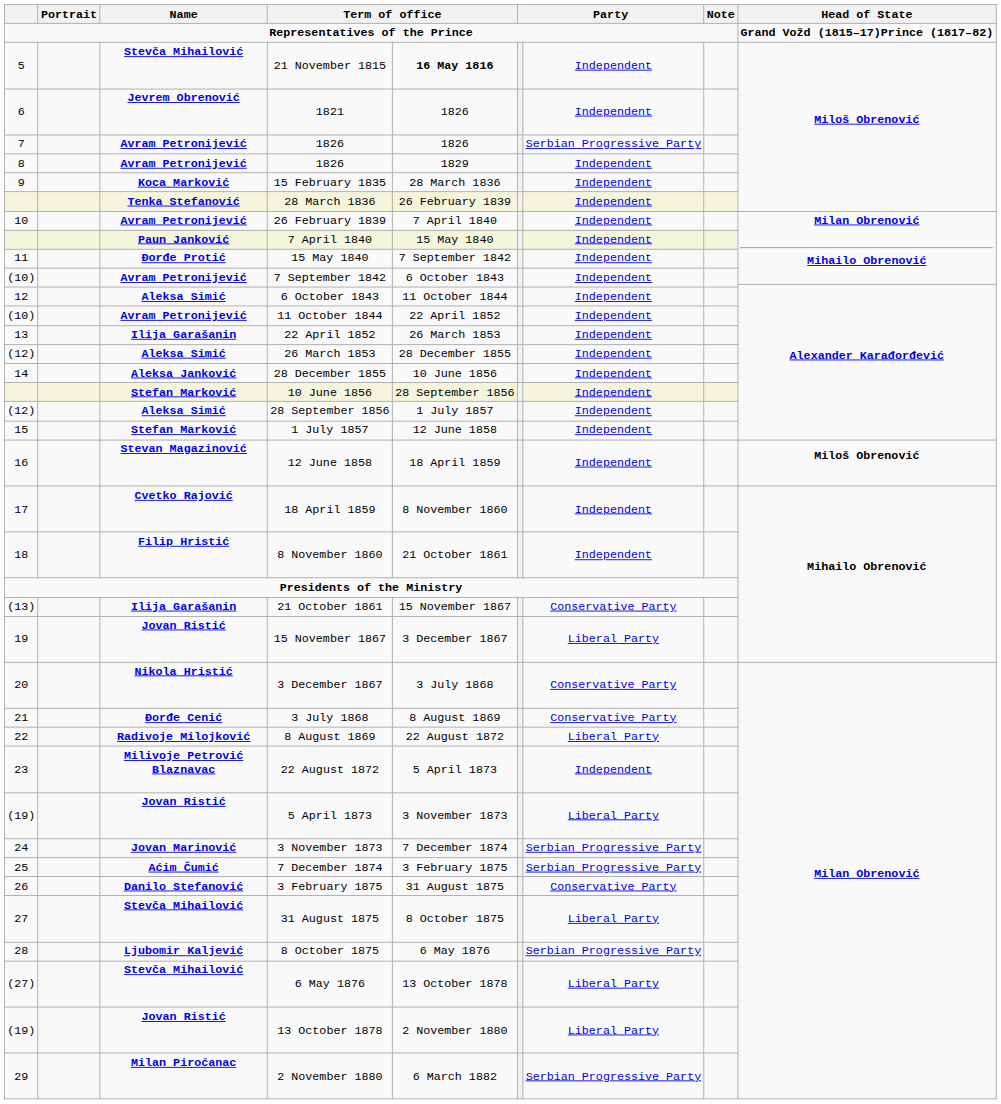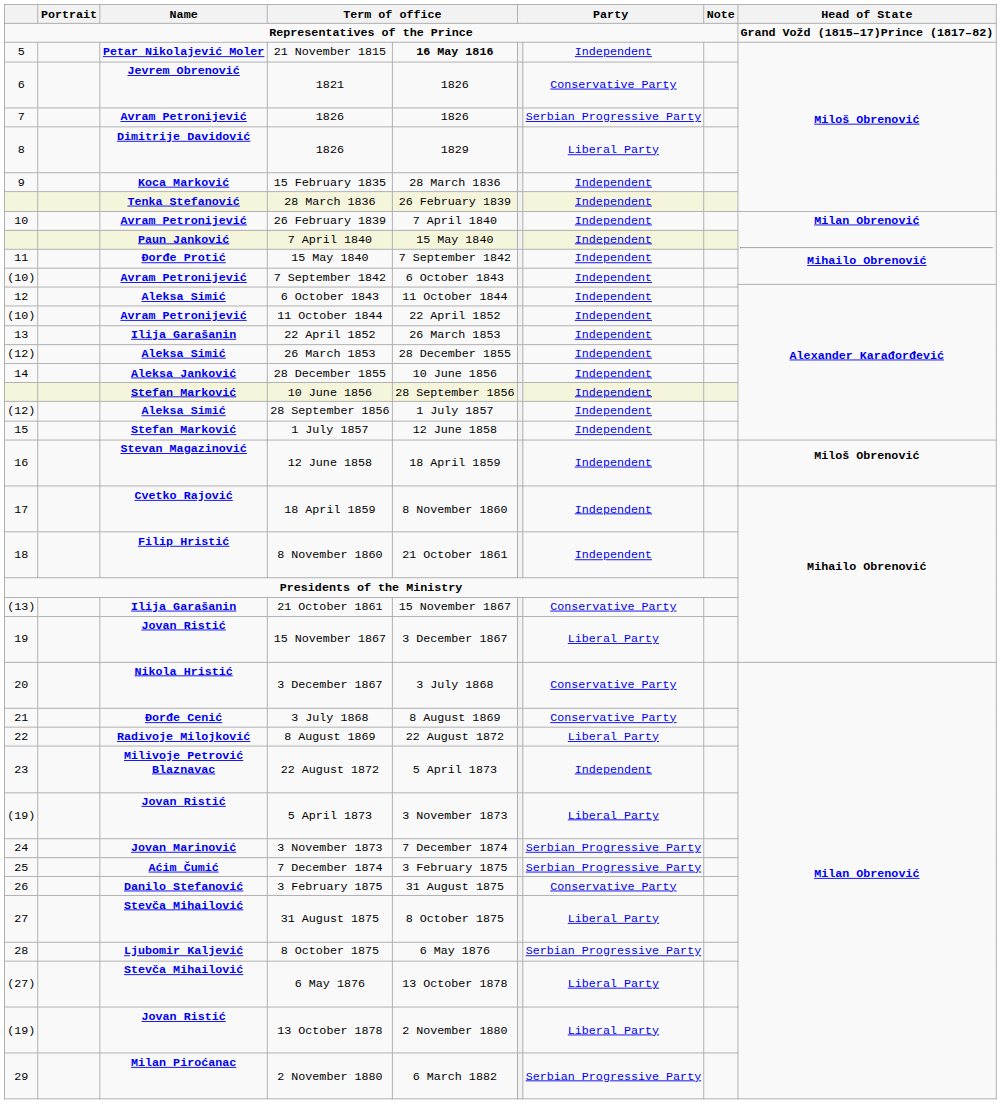(184, 52) Stevča Mihailović -> (184, 52) Petar Nikolajević Moler
(613, 112) Independent -> (613, 85) Conservative Party
(184, 163) Avram Petronijević -> (184, 136) Dimitrije Davidović
(613, 163) Independent -> (613, 150) Liberal Party
